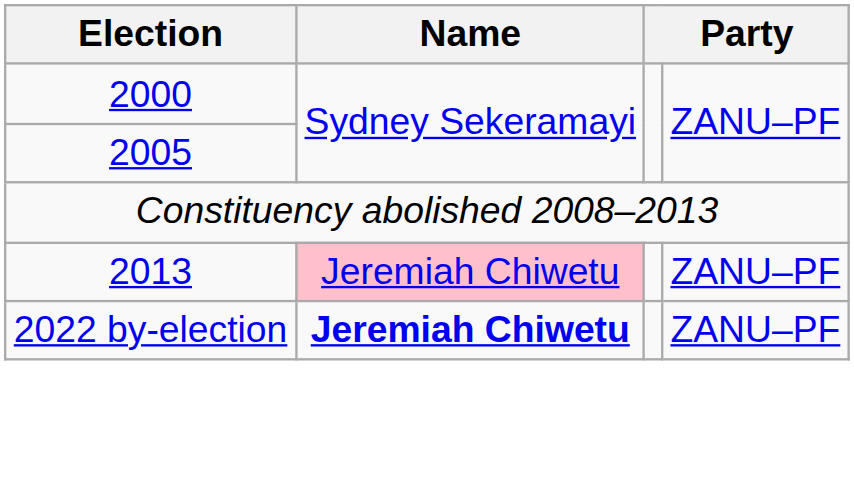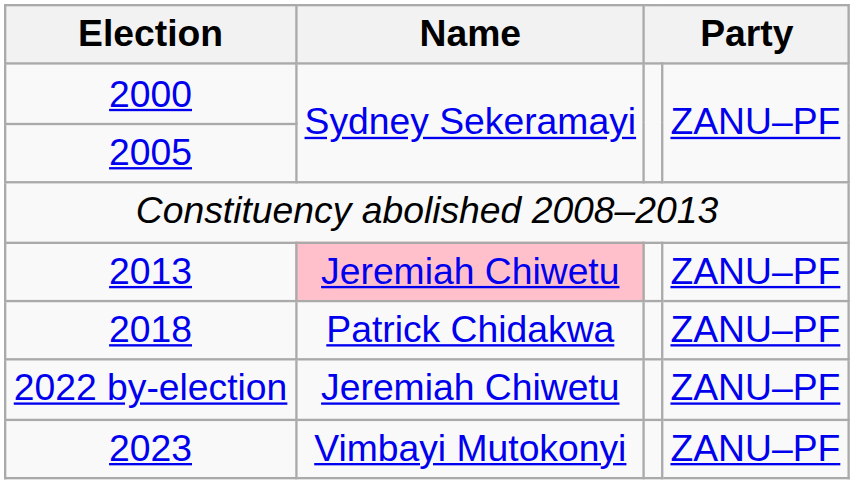+ row: (151, 329)
(470, 329) bold -> (470, 388) normal
+ row: (151, 447)
